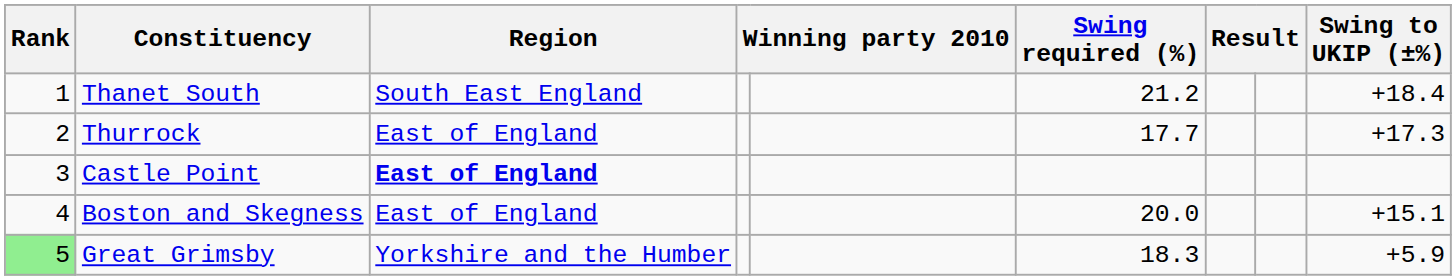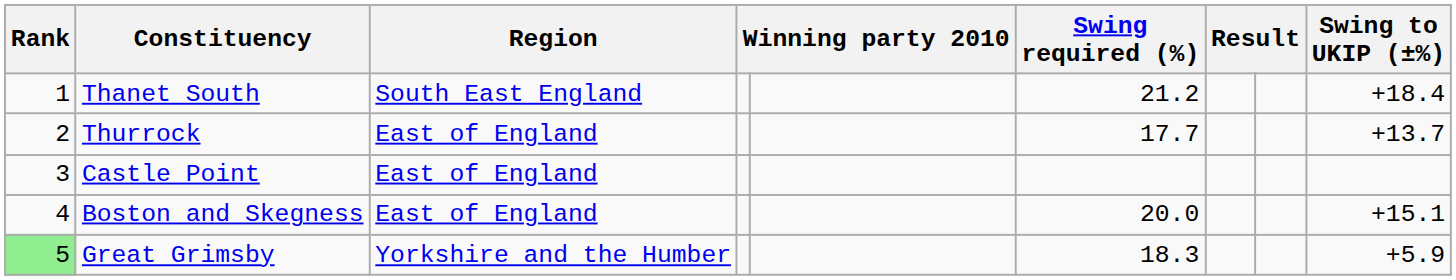(1408, 134) +17.3 -> (1408, 134) +13.7
(486, 174) bold -> (486, 174) normal
